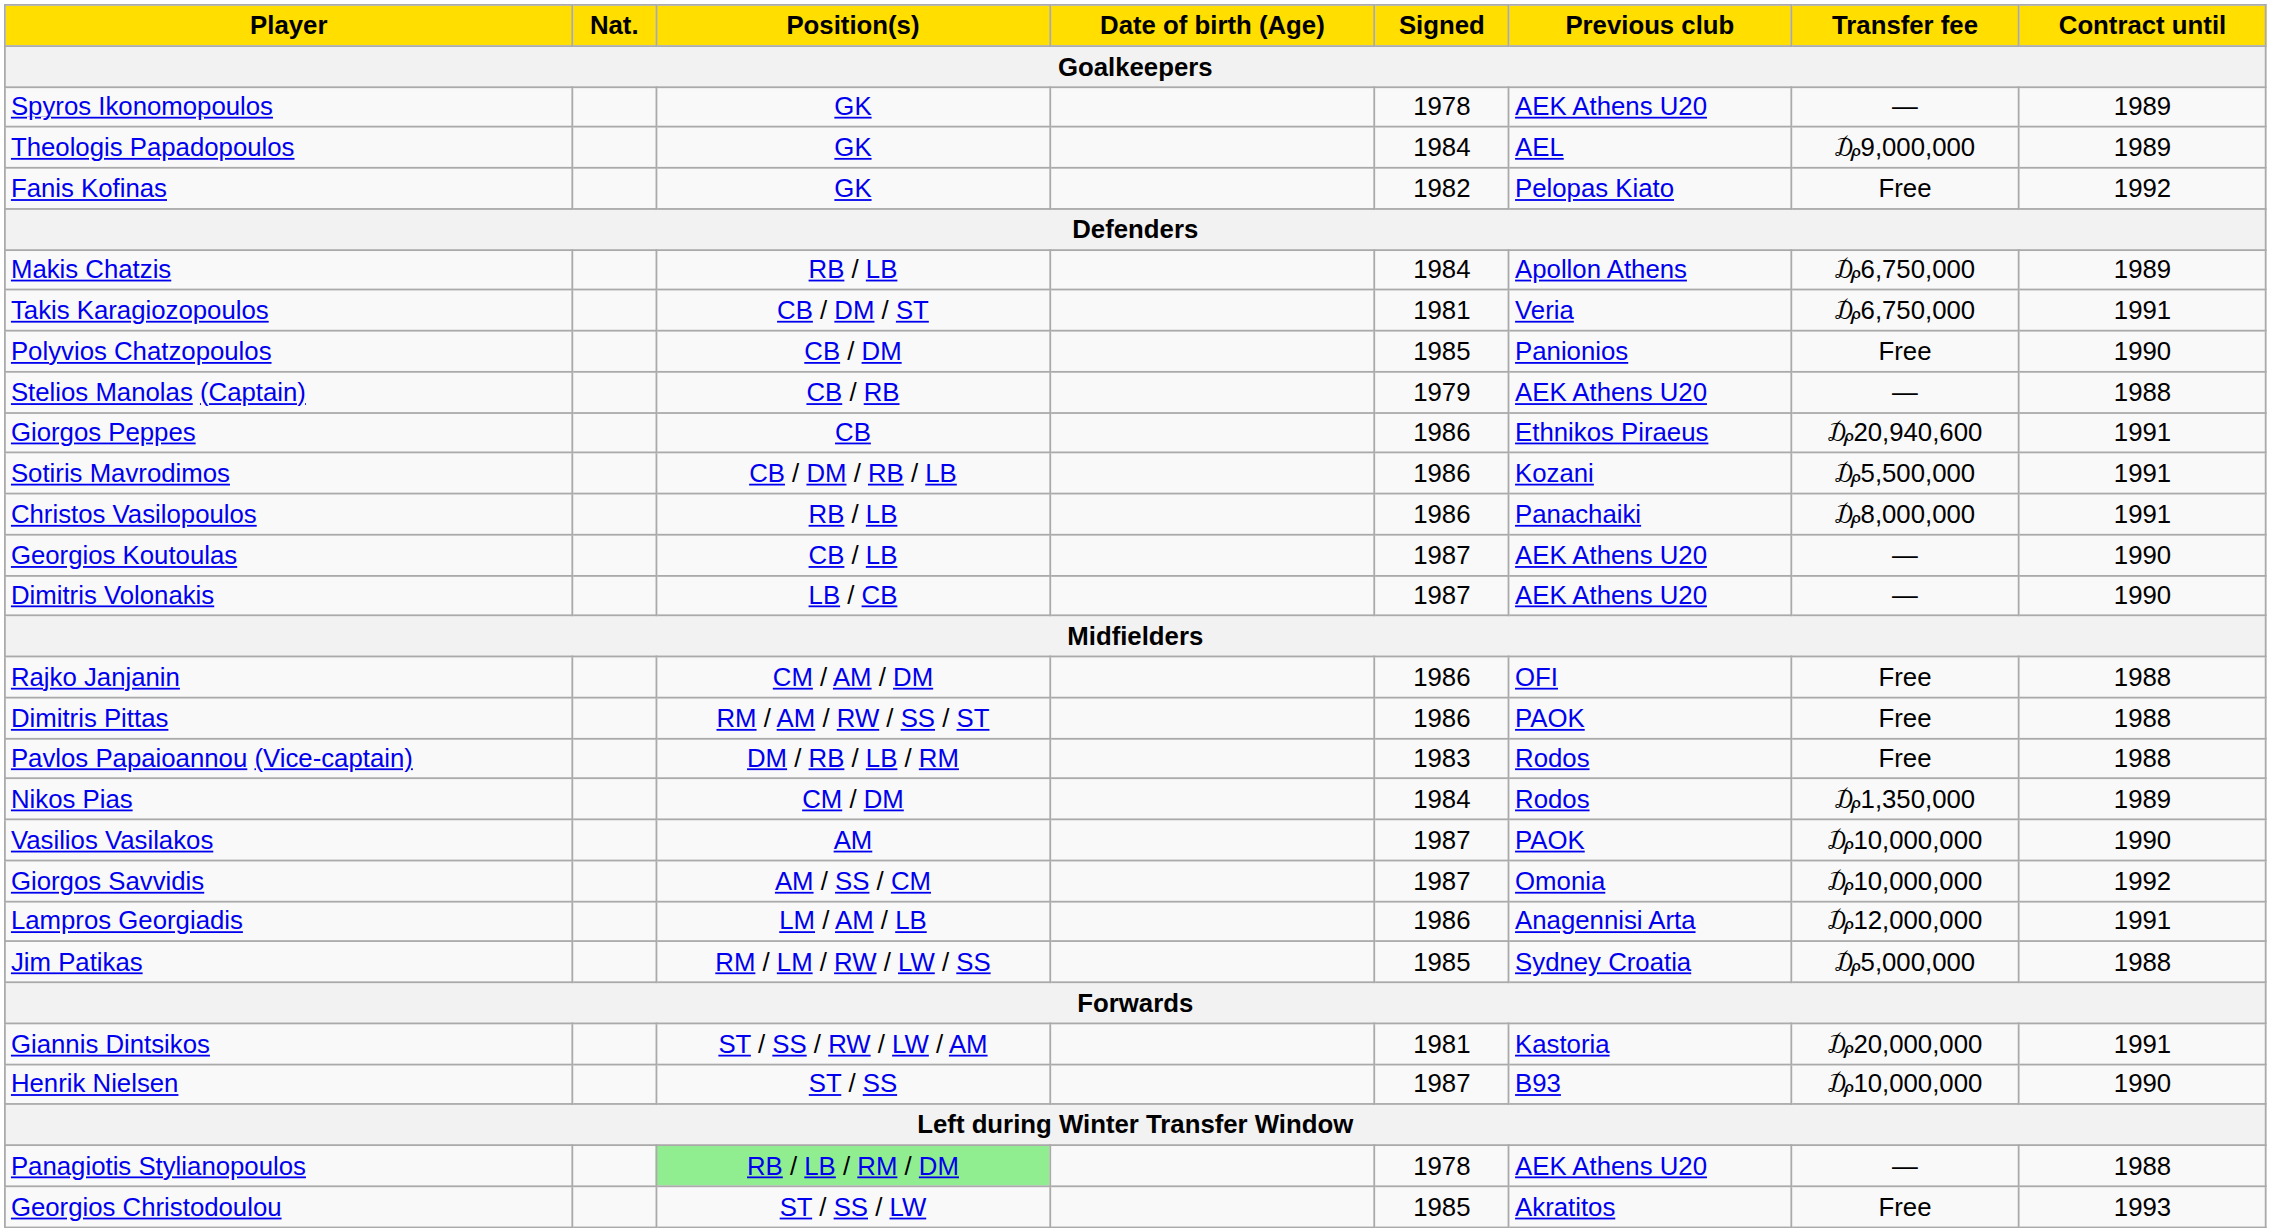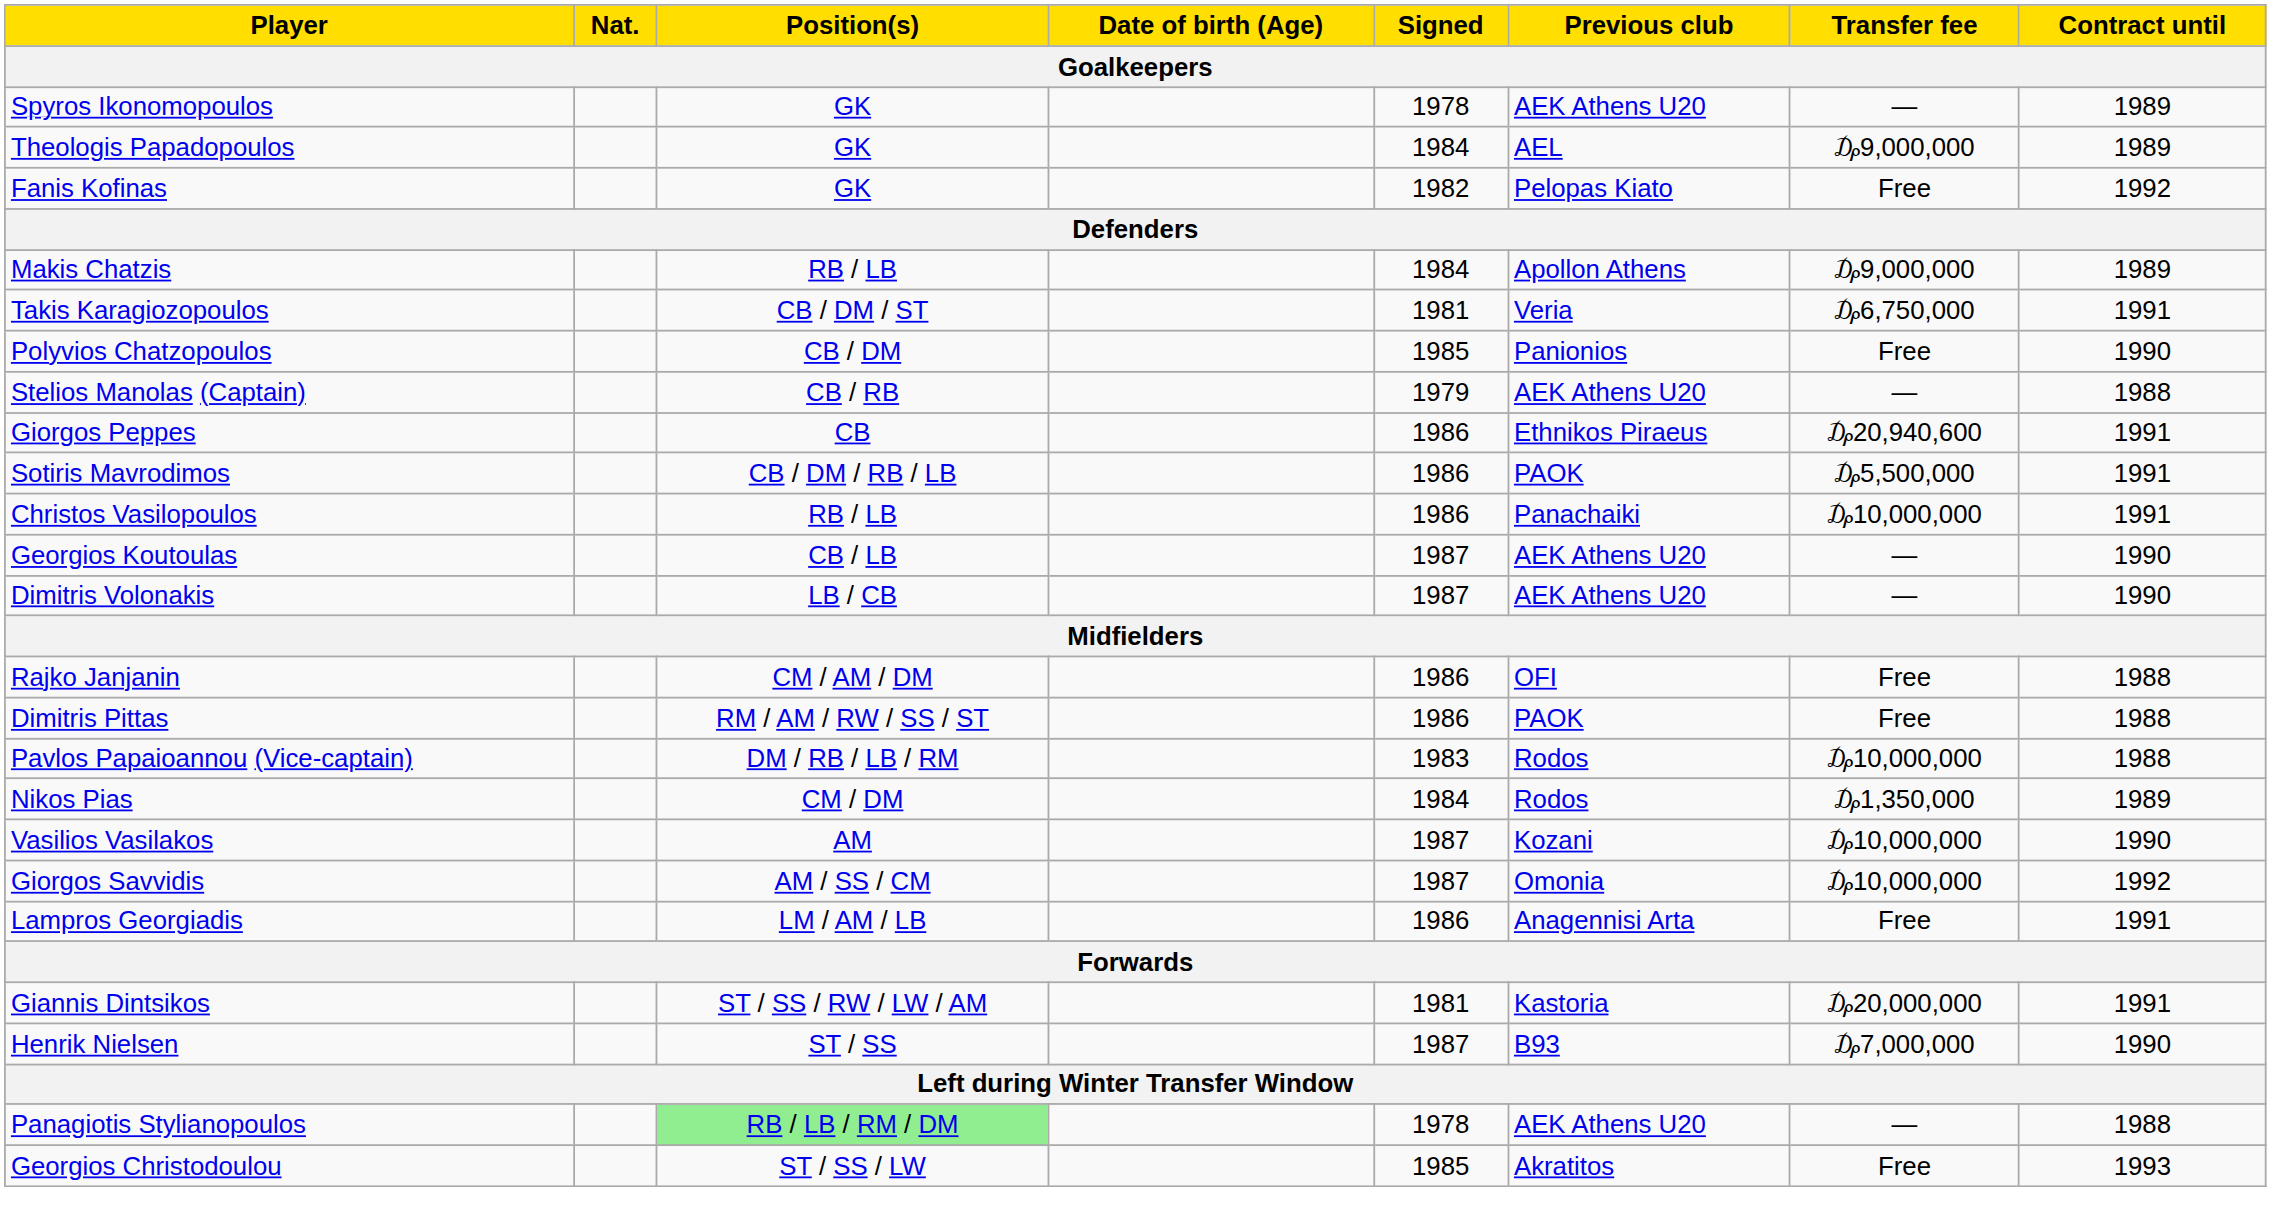(1905, 270) ₯6,750,000 -> (1904, 270) ₯9,000,000
(1554, 474) Kozani -> (1549, 474) PAOK
(1905, 514) ₯8,000,000 -> (1904, 514) ₯10,000,000
(1905, 759) Free -> (1904, 759) ₯10,000,000
(1550, 840) PAOK -> (1553, 840) Kozani
(1905, 922) ₯12,000,000 -> (1905, 922) Free
- row: (77, 962)
(1905, 1084) ₯10,000,000 -> (1904, 1044) ₯7,000,000
